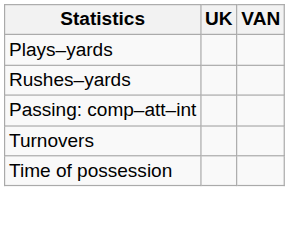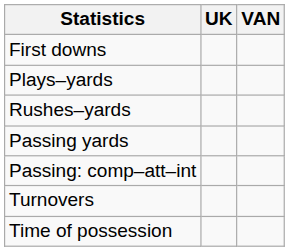+ row: (58, 49)
+ row: (69, 140)
